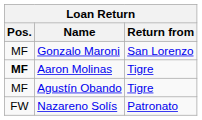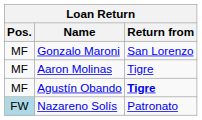(19, 69) bold -> (19, 69) normal
(140, 88) normal -> (141, 88) bold
(19, 106) no background -> (19, 106) lightblue background
